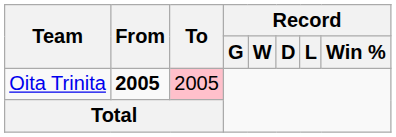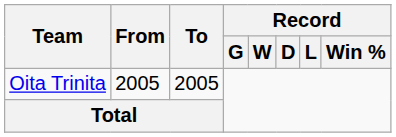(137, 83) bold -> (137, 83) normal
(197, 83) pink background -> (197, 83) no background
